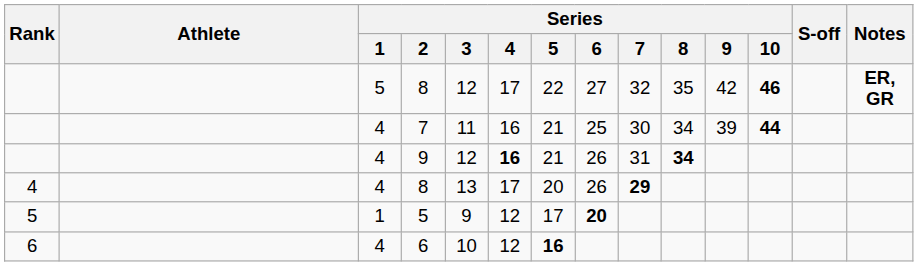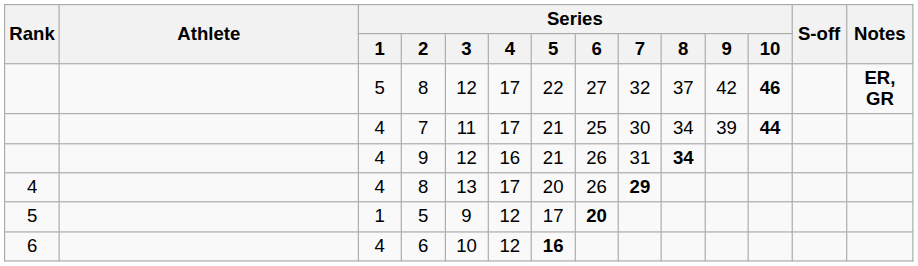(683, 88) 35 -> (683, 88) 37
(510, 128) 16 -> (510, 128) 17
(510, 157) bold -> (510, 157) normal
